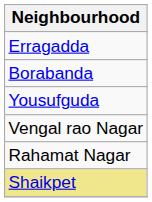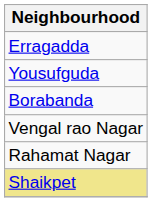(51, 73) Borabanda -> (54, 73) Yousufguda
(54, 100) Yousufguda -> (51, 100) Borabanda
